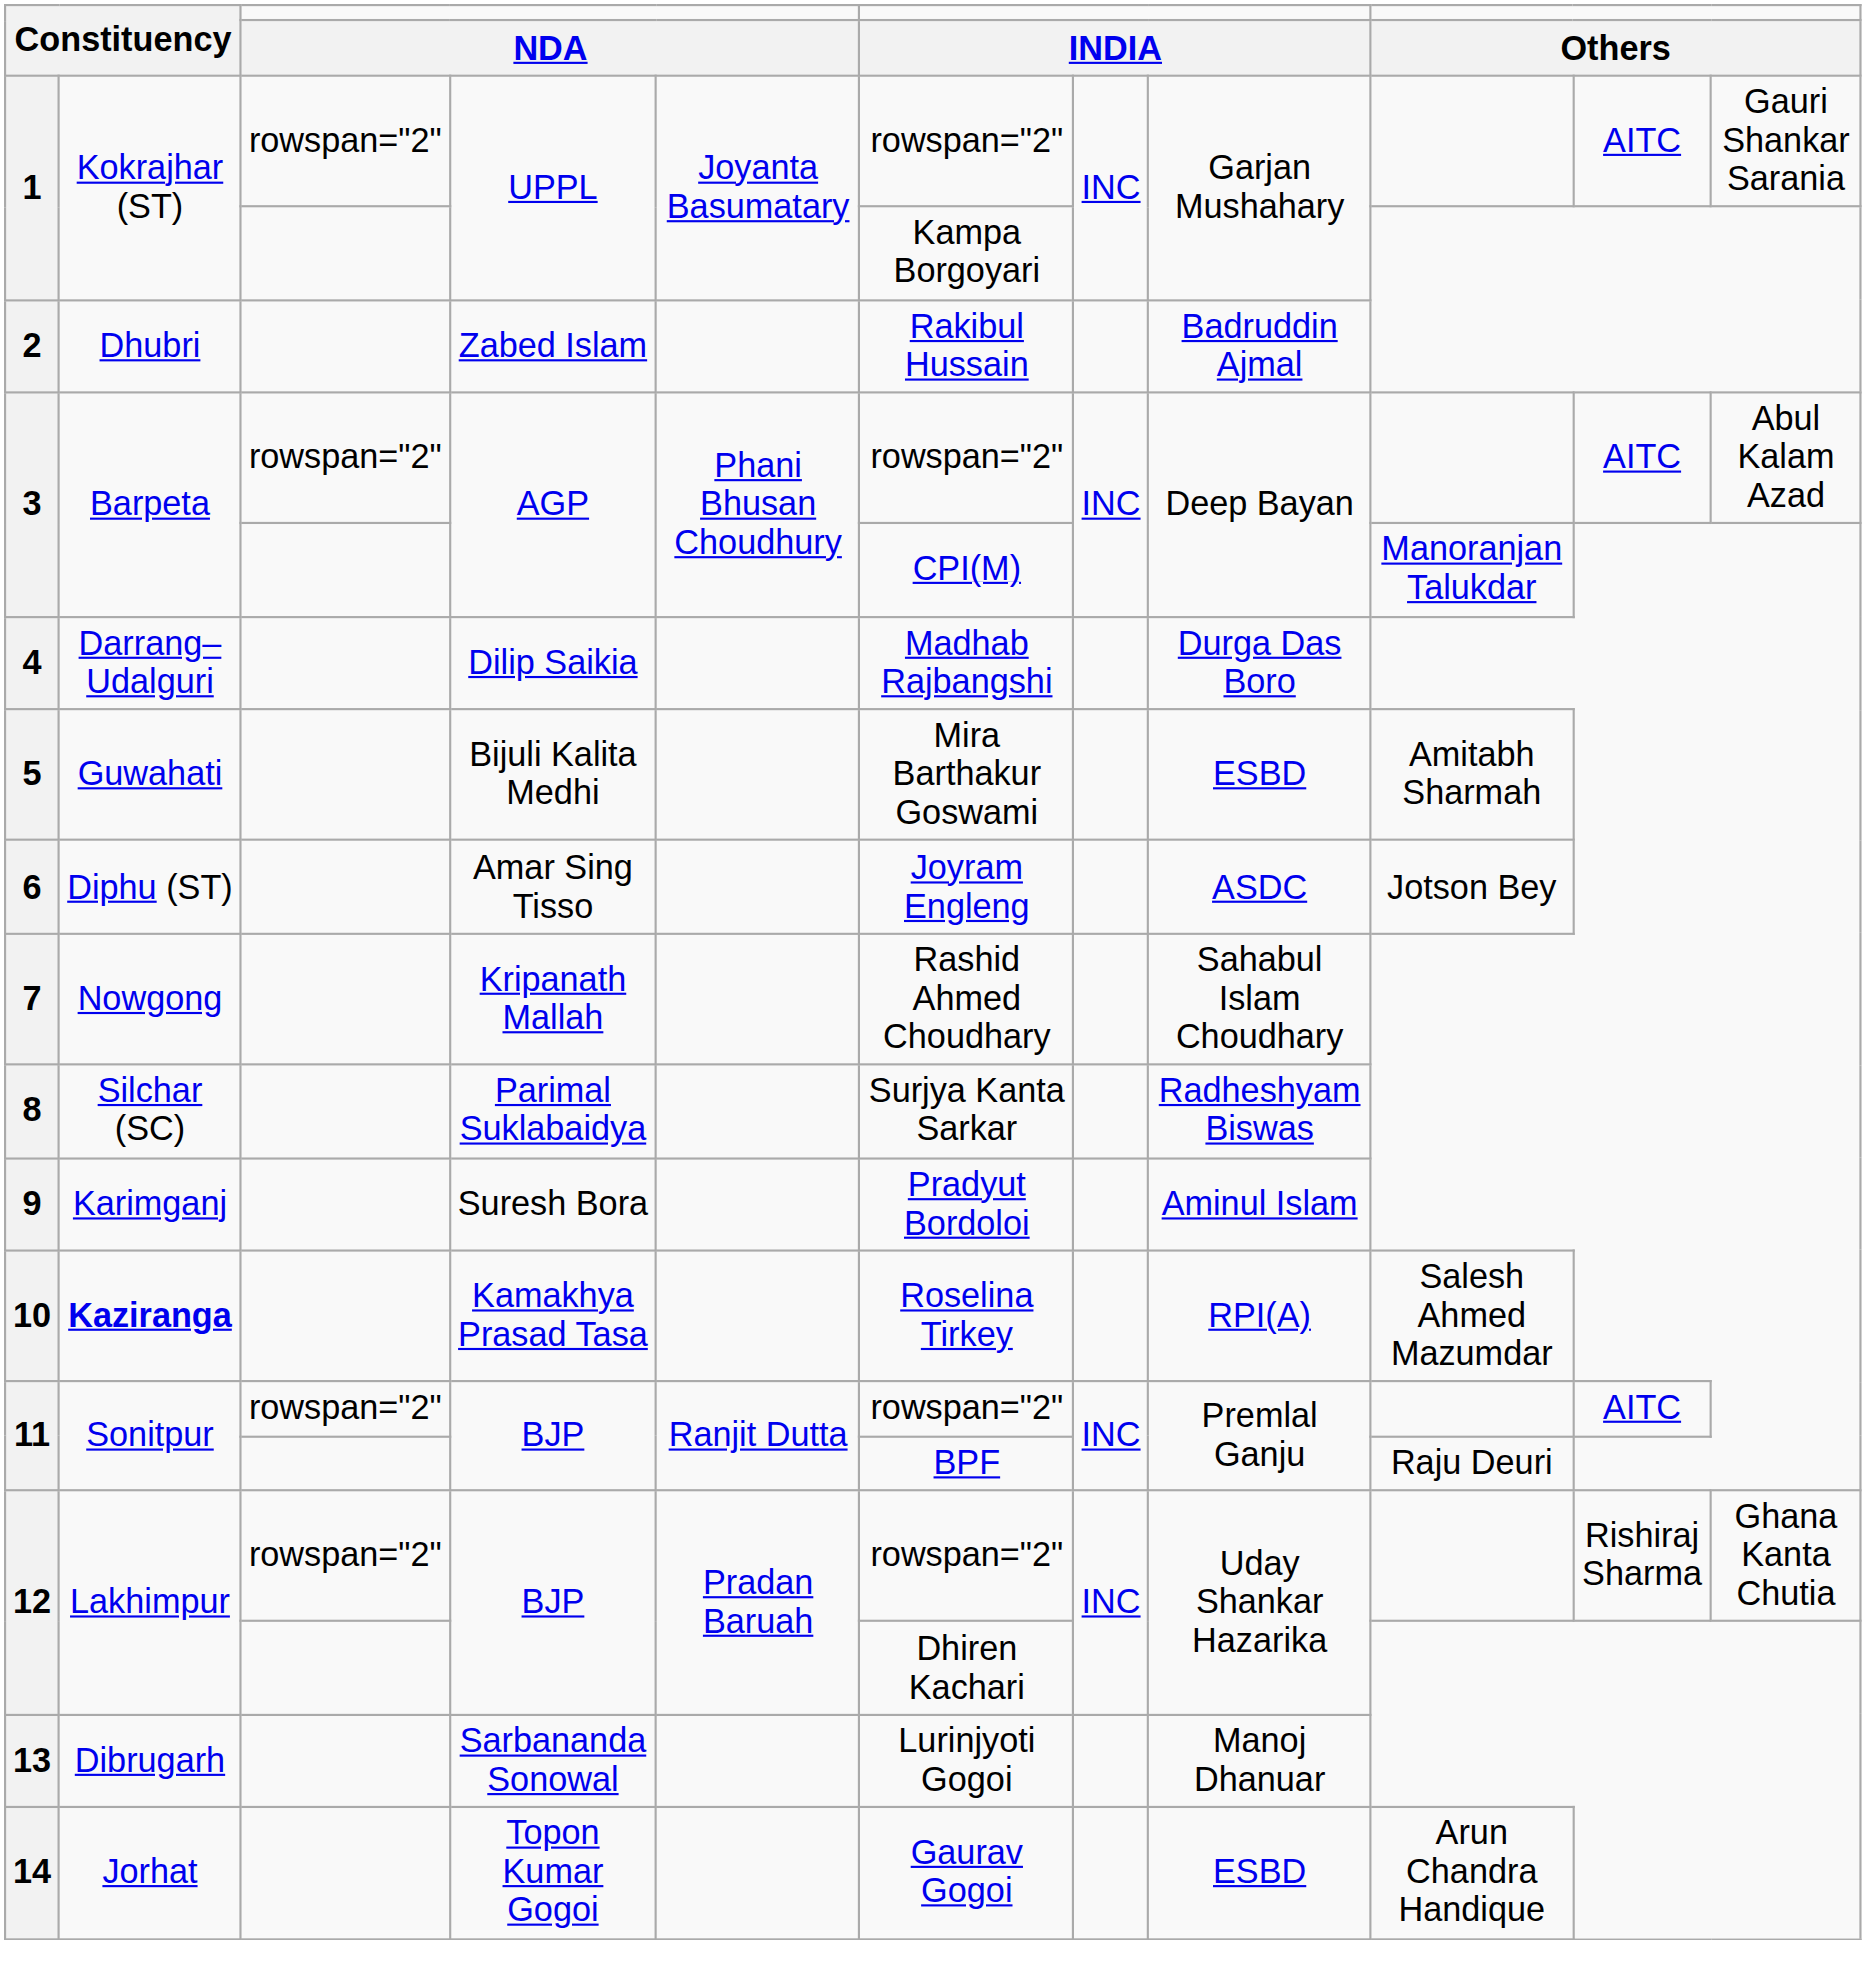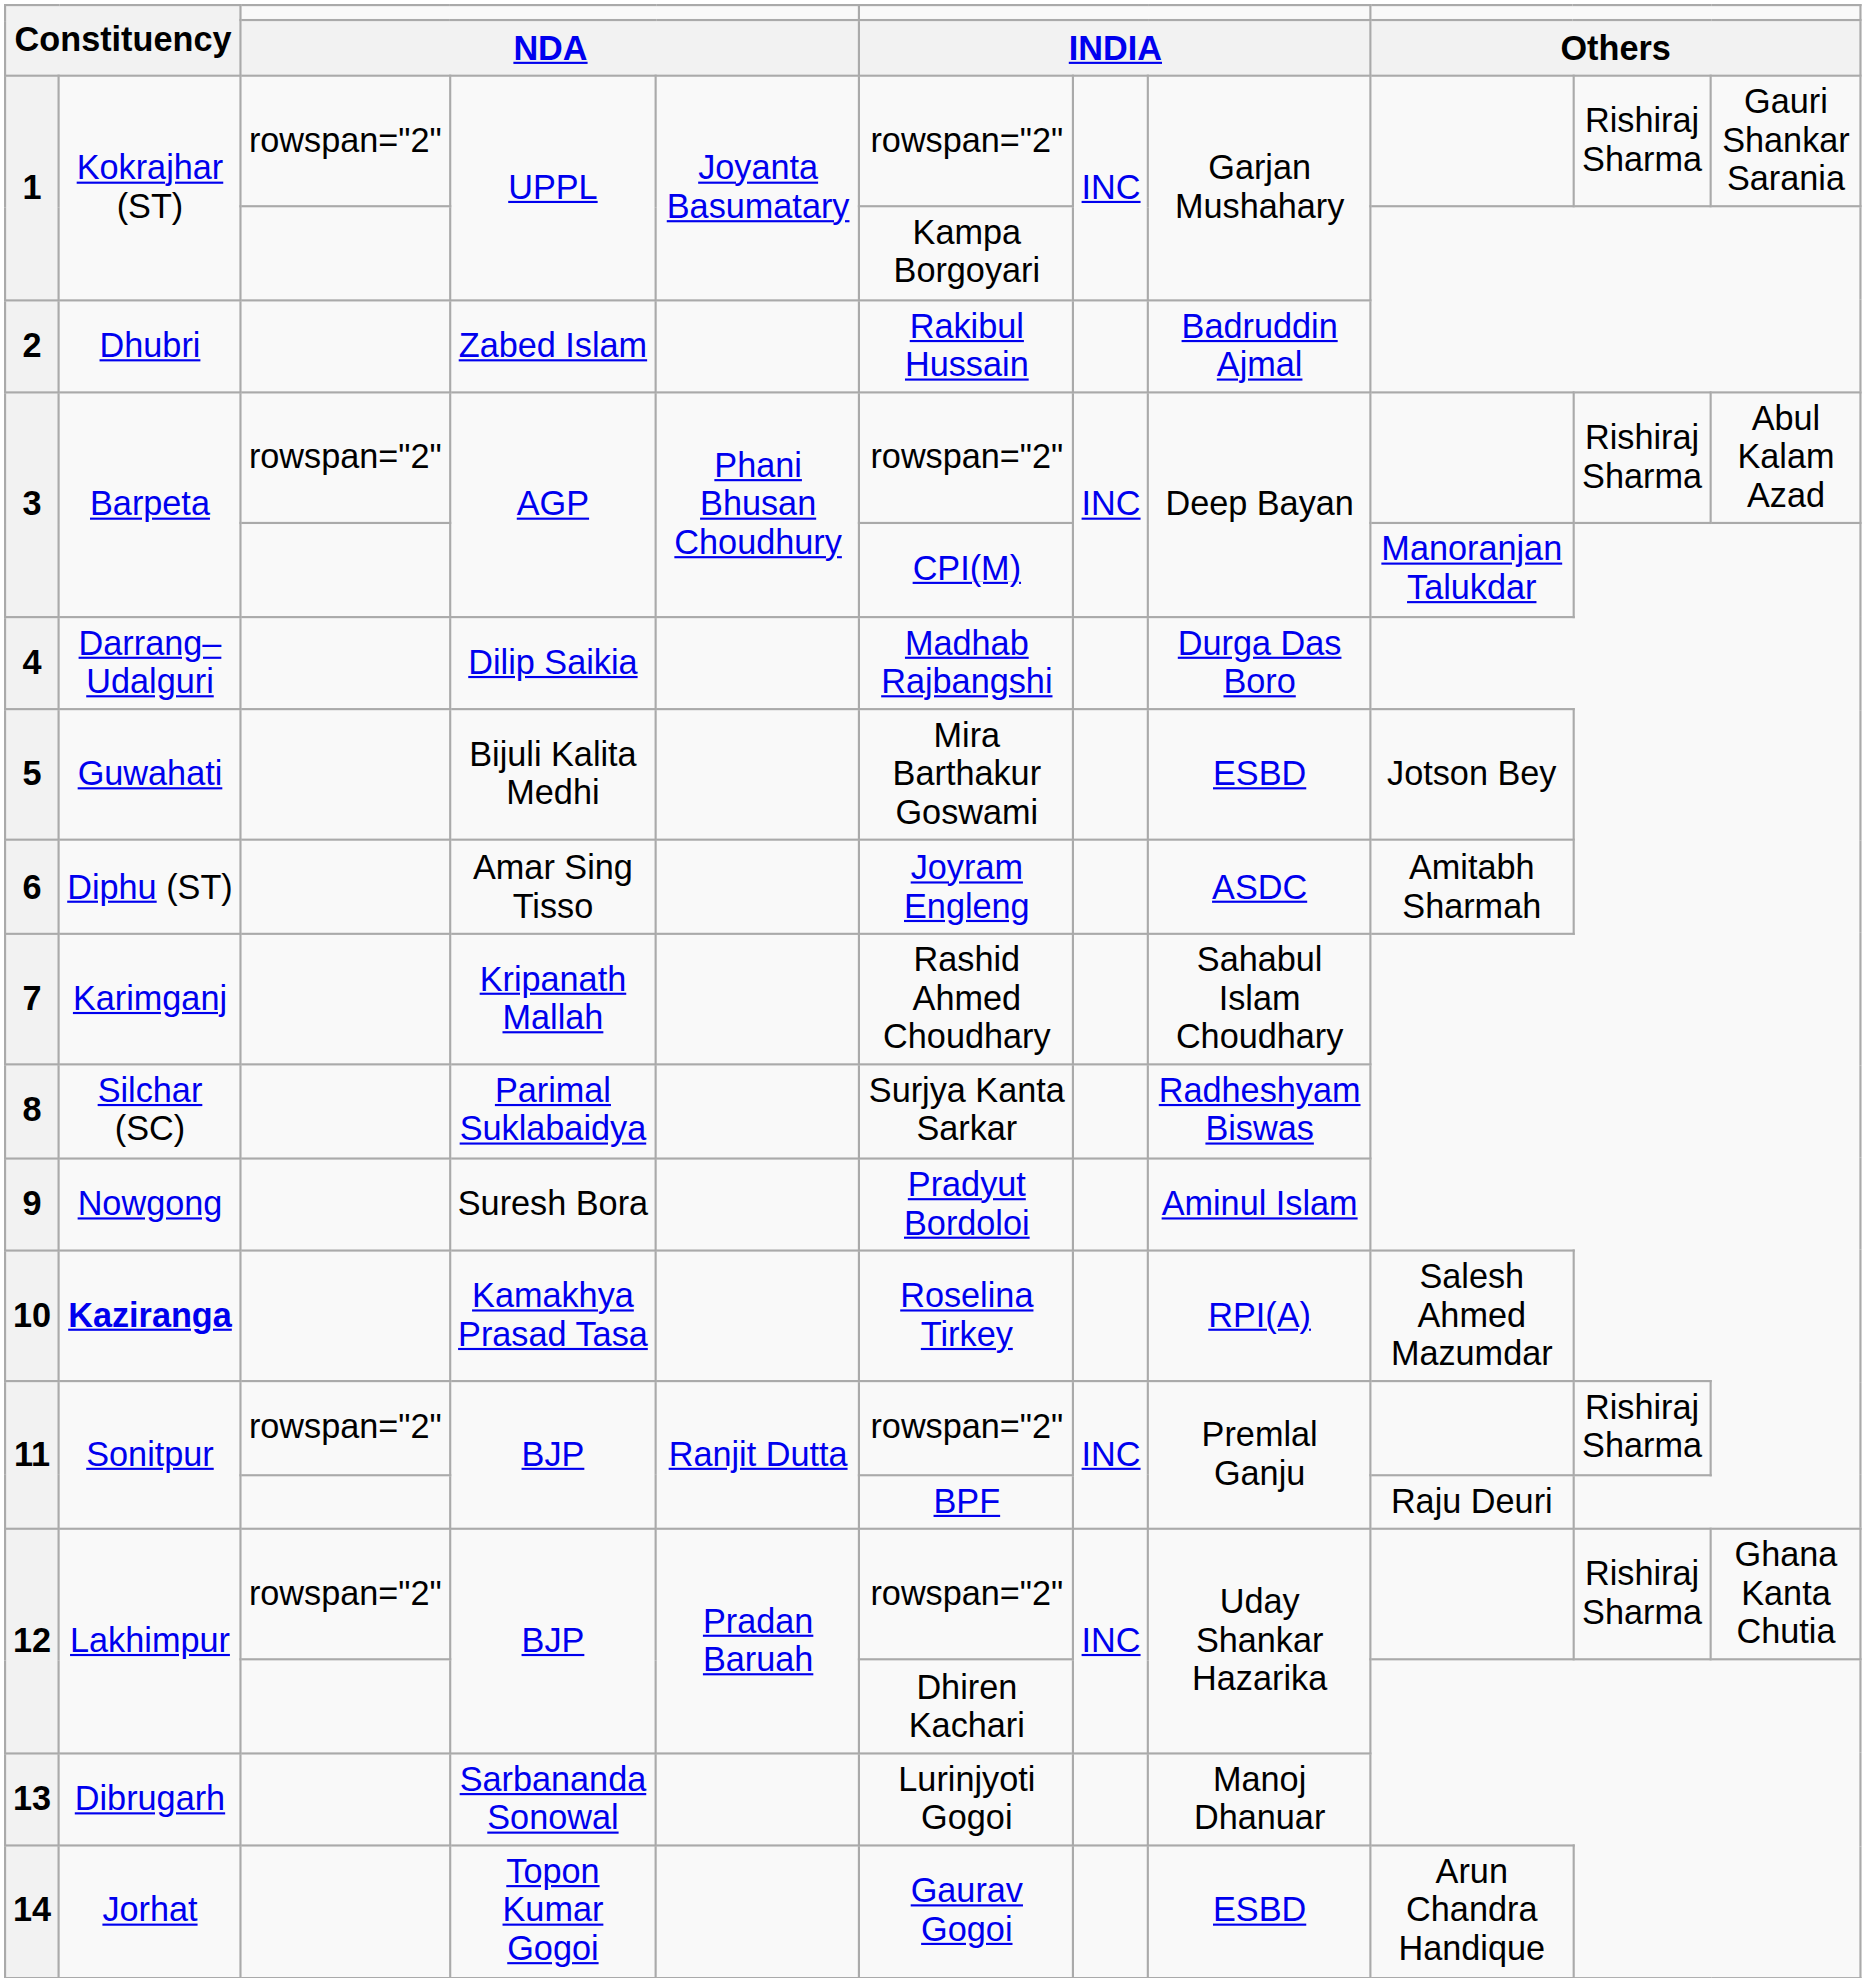(1642, 140) AITC -> (1642, 140) Rishiraj Sharma
(1642, 457) AITC -> (1642, 457) Rishiraj Sharma
(1472, 774) Amitabh Sharmah -> (1472, 774) Jotson Bey
(1472, 886) Jotson Bey -> (1472, 886) Amitabh Sharmah
(150, 998) Nowgong -> (150, 998) Karimganj
(150, 1203) Karimganj -> (150, 1203) Nowgong
(1642, 1408) AITC -> (1642, 1427) Rishiraj Sharma
